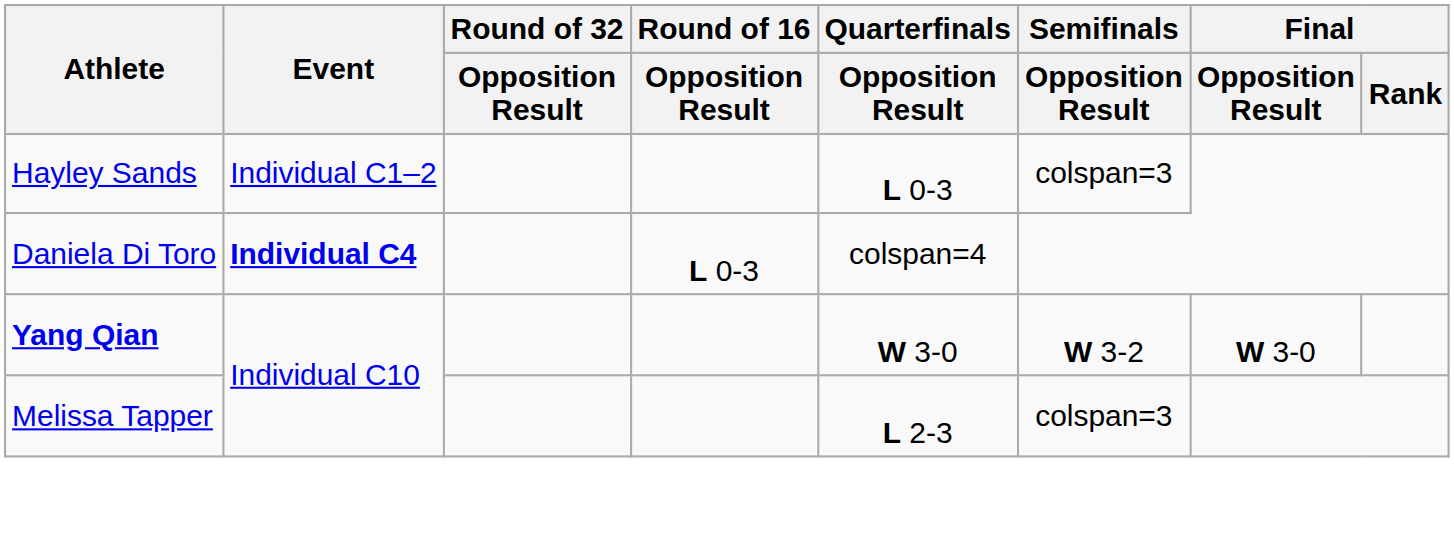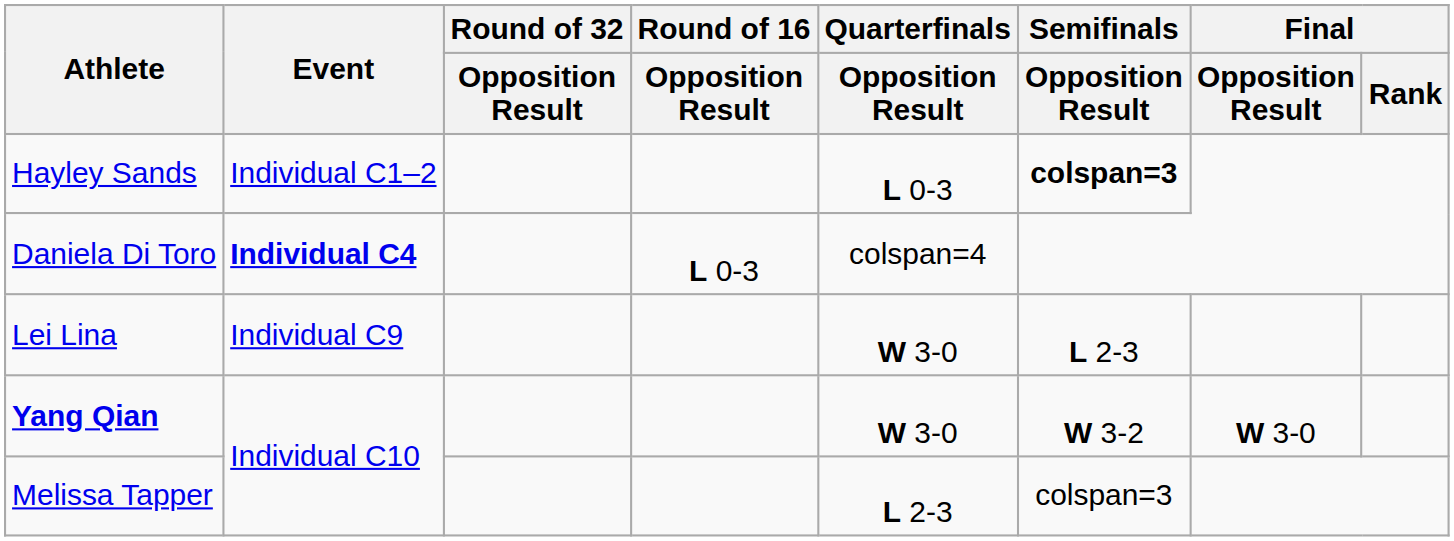(1104, 174) normal -> (1104, 174) bold
+ row: (64, 335)
